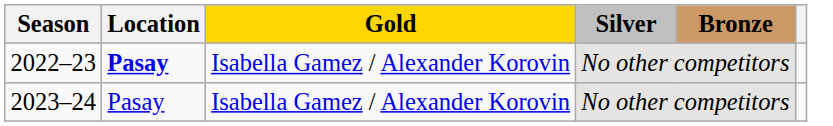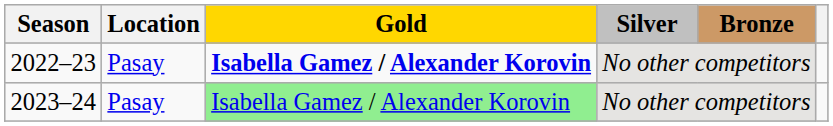(138, 62) bold -> (136, 62) normal
(391, 62) normal -> (401, 62) bold
(391, 101) no background -> (391, 101) lightgreen background
